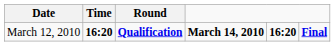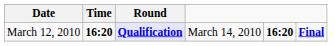(150, 31) no background -> (150, 31) lavender background
(226, 31) bold -> (224, 31) normal
